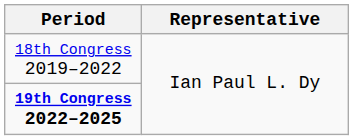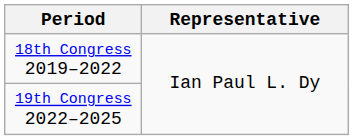(73, 109) bold -> (73, 110) normal
